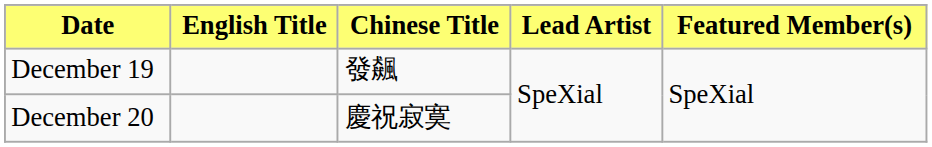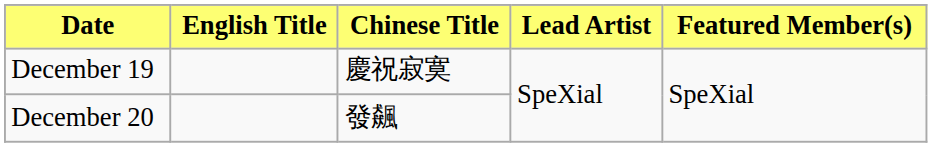(371, 70) 發飆 -> (398, 70) 慶祝寂寞
(398, 117) 慶祝寂寞 -> (371, 117) 發飆
